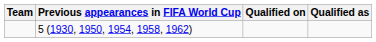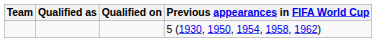columns swapped: (340, 12) <-> (139, 12)
